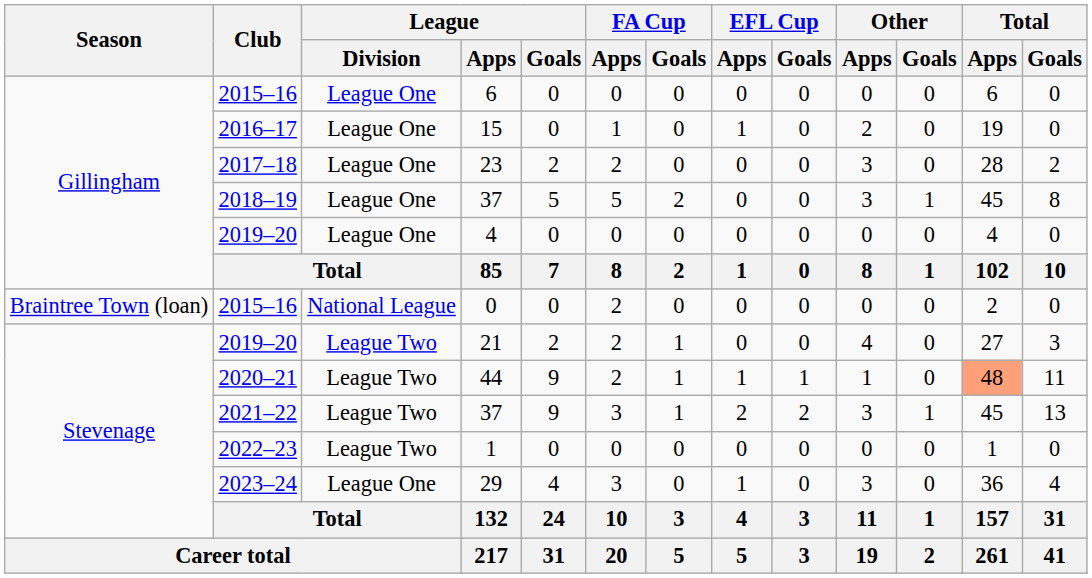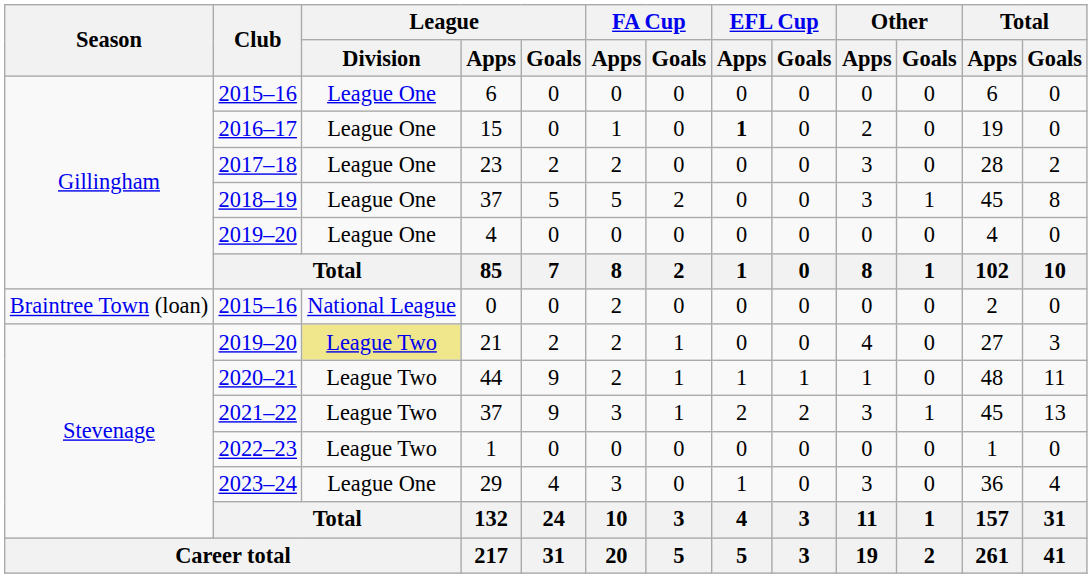(742, 128) normal -> (742, 128) bold
(382, 341) no background -> (382, 341) khaki background
(992, 377) lightsalmon background -> (992, 377) no background
